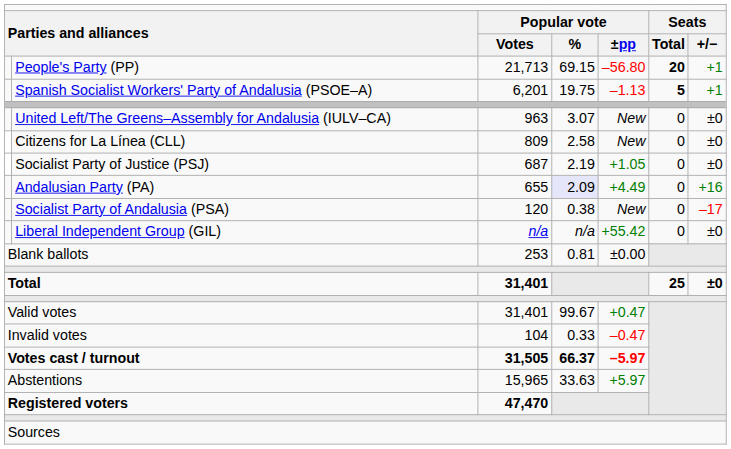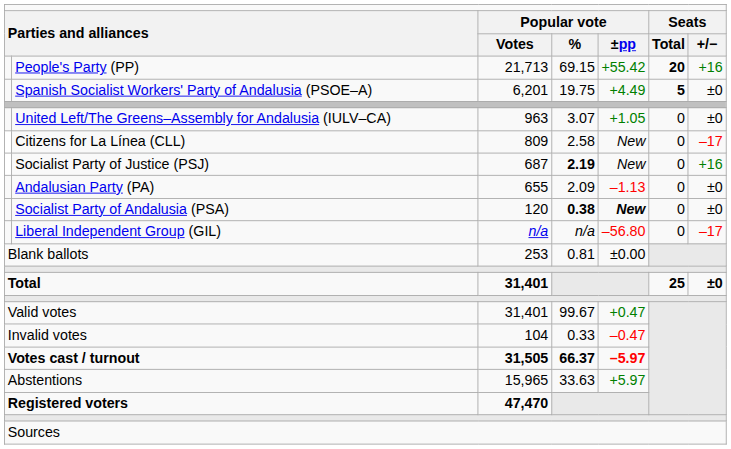(624, 67) –56.80 -> (623, 67) +55.42
(715, 67) +1 -> (711, 67) +16
(628, 90) –1.13 -> (627, 90) +4.49
(715, 90) +1 -> (715, 90) ±0
(631, 119) New -> (627, 119) +1.05
(715, 141) ±0 -> (711, 141) –17
(581, 164) normal -> (581, 164) bold
(627, 164) +1.05 -> (631, 164) New
(715, 164) ±0 -> (711, 164) +16
(581, 187) lavender background -> (581, 187) no background
(627, 187) +4.49 -> (628, 187) –1.13
(711, 187) +16 -> (715, 187) ±0
(581, 209) normal -> (581, 209) bold
(631, 209) normal -> (631, 209) bold
(711, 209) –17 -> (715, 209) ±0
(623, 232) +55.42 -> (624, 232) –56.80
(715, 232) ±0 -> (711, 232) –17
